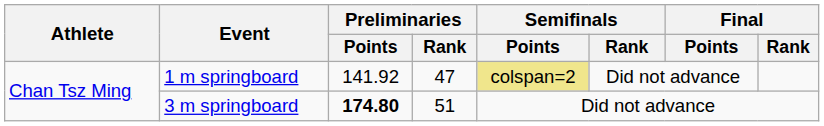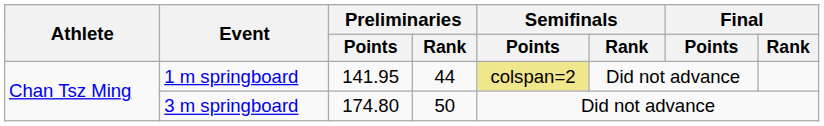(371, 77) 141.92 -> (371, 77) 141.95
(445, 77) 47 -> (445, 77) 44
(371, 106) bold -> (371, 106) normal
(445, 106) 51 -> (445, 106) 50
